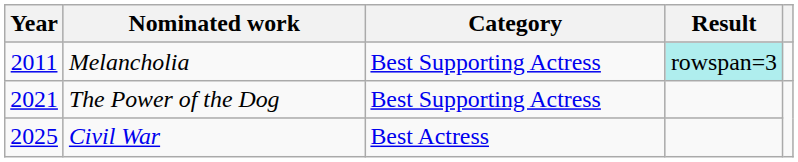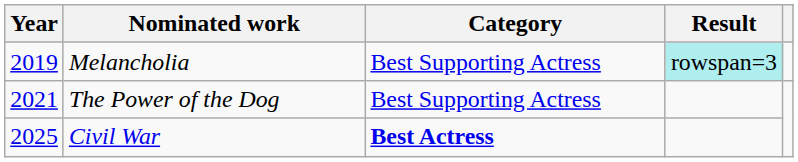(34, 61) 2011 -> (34, 61) 2019
(430, 136) normal -> (432, 136) bold
